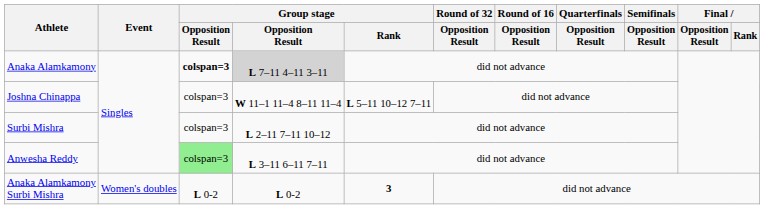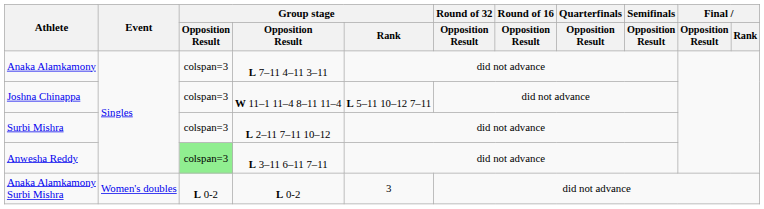(206, 66) bold -> (206, 66) normal
(288, 73) lightgrey background -> (288, 73) no background
(389, 189) bold -> (389, 189) normal
